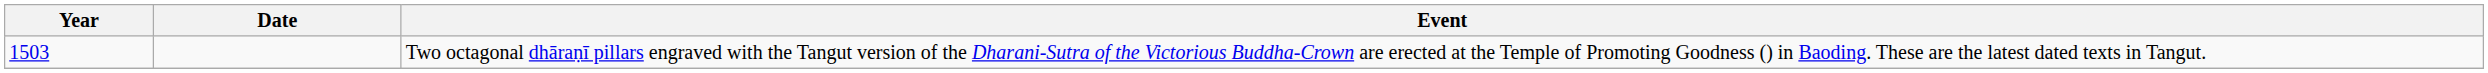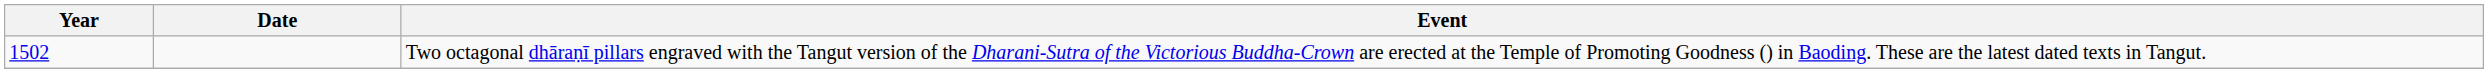(29, 52) 1503 -> (29, 52) 1502
